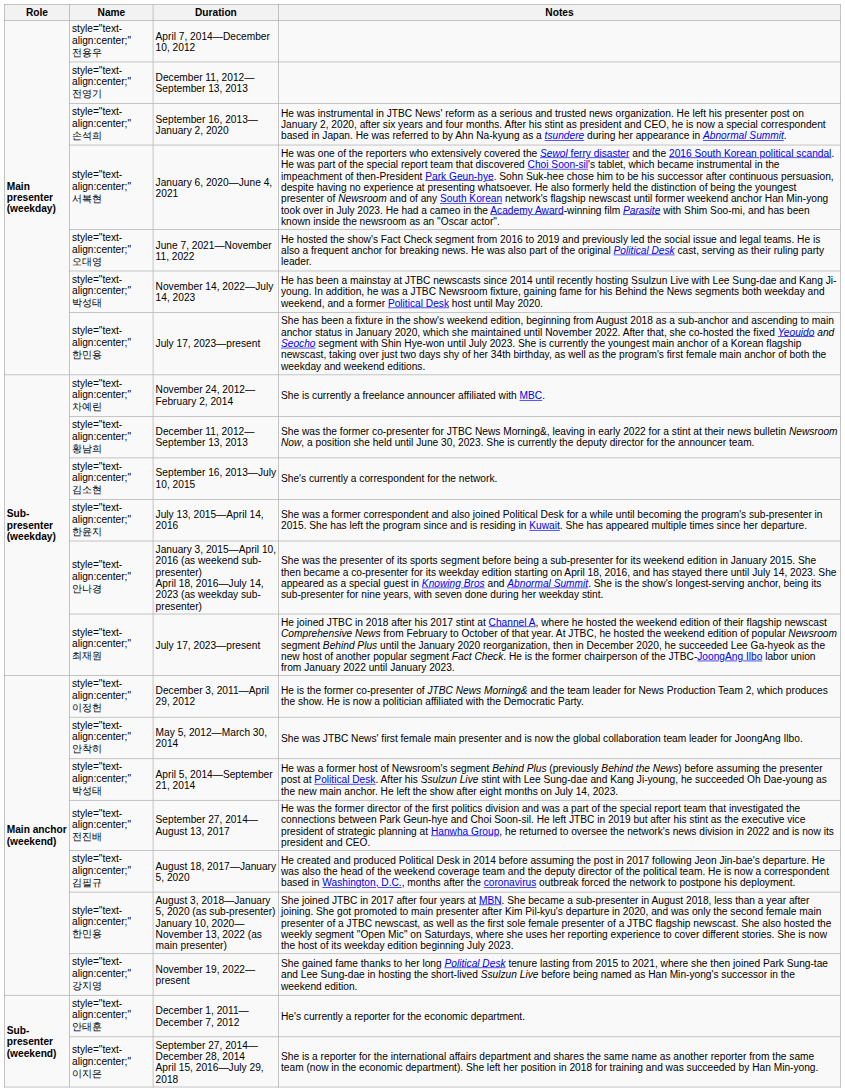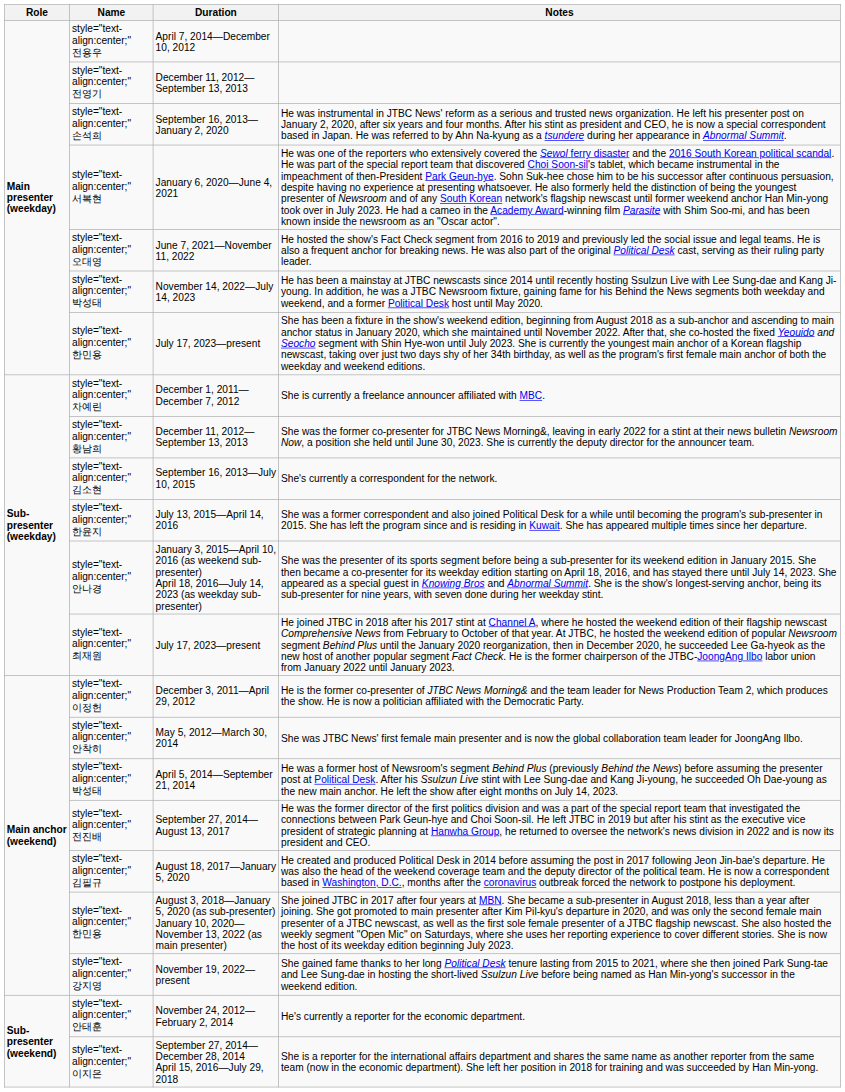(205, 395) November 24, 2012—February 2, 2014 -> (202, 395) December 1, 2011—December 7, 2012
(202, 1016) December 1, 2011—December 7, 2012 -> (205, 1016) November 24, 2012—February 2, 2014
